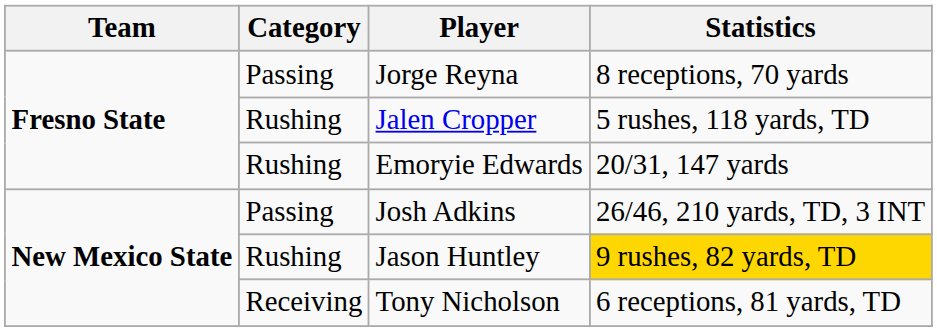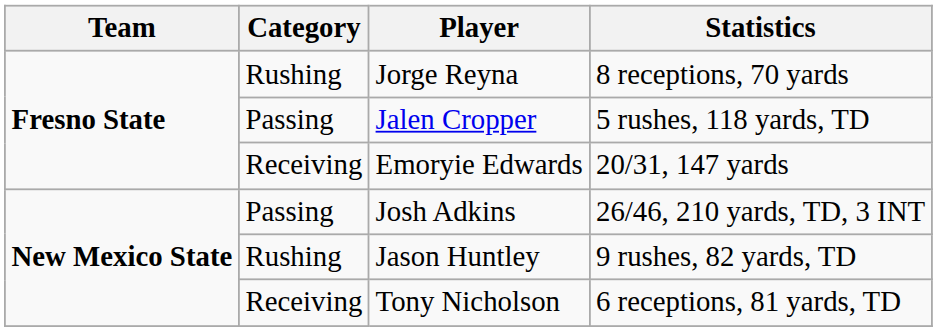(290, 73) Passing -> (294, 73) Rushing
(294, 119) Rushing -> (290, 119) Passing
(294, 165) Rushing -> (304, 165) Receiving
(726, 256) gold background -> (726, 256) no background
